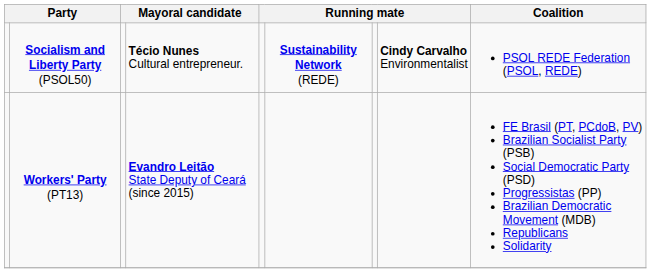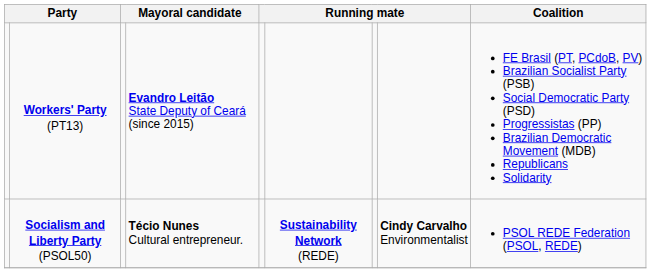rows swapped: (65, 187) <-> (65, 65)
